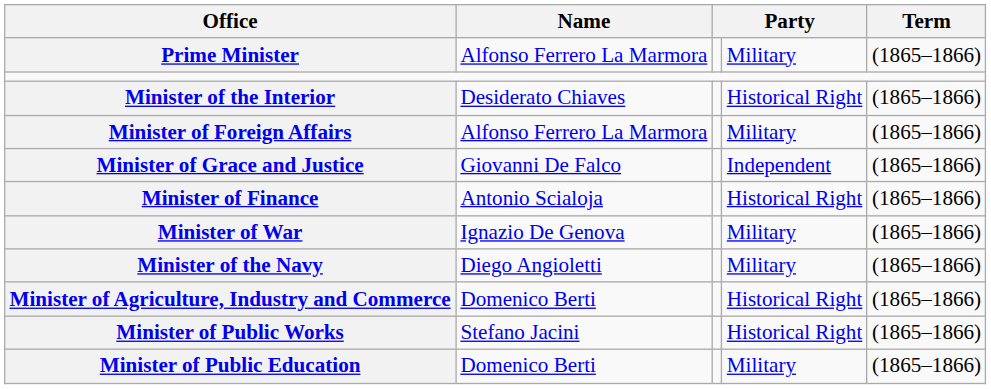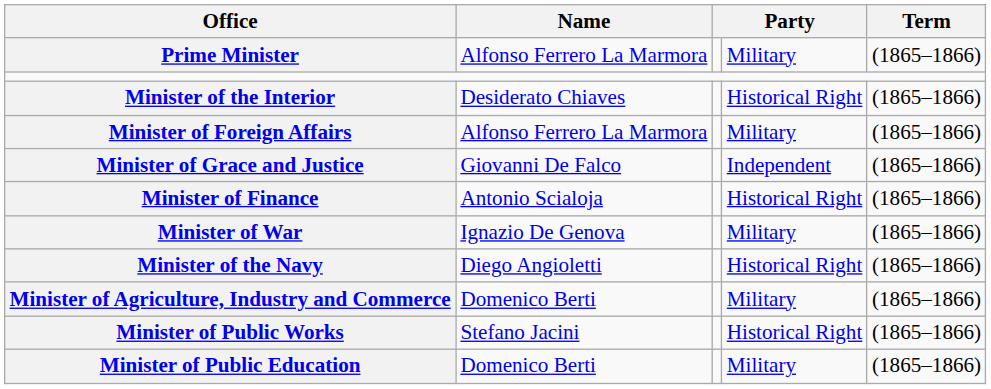(761, 265) Military -> (795, 265) Historical Right
(795, 298) Historical Right -> (761, 298) Military
